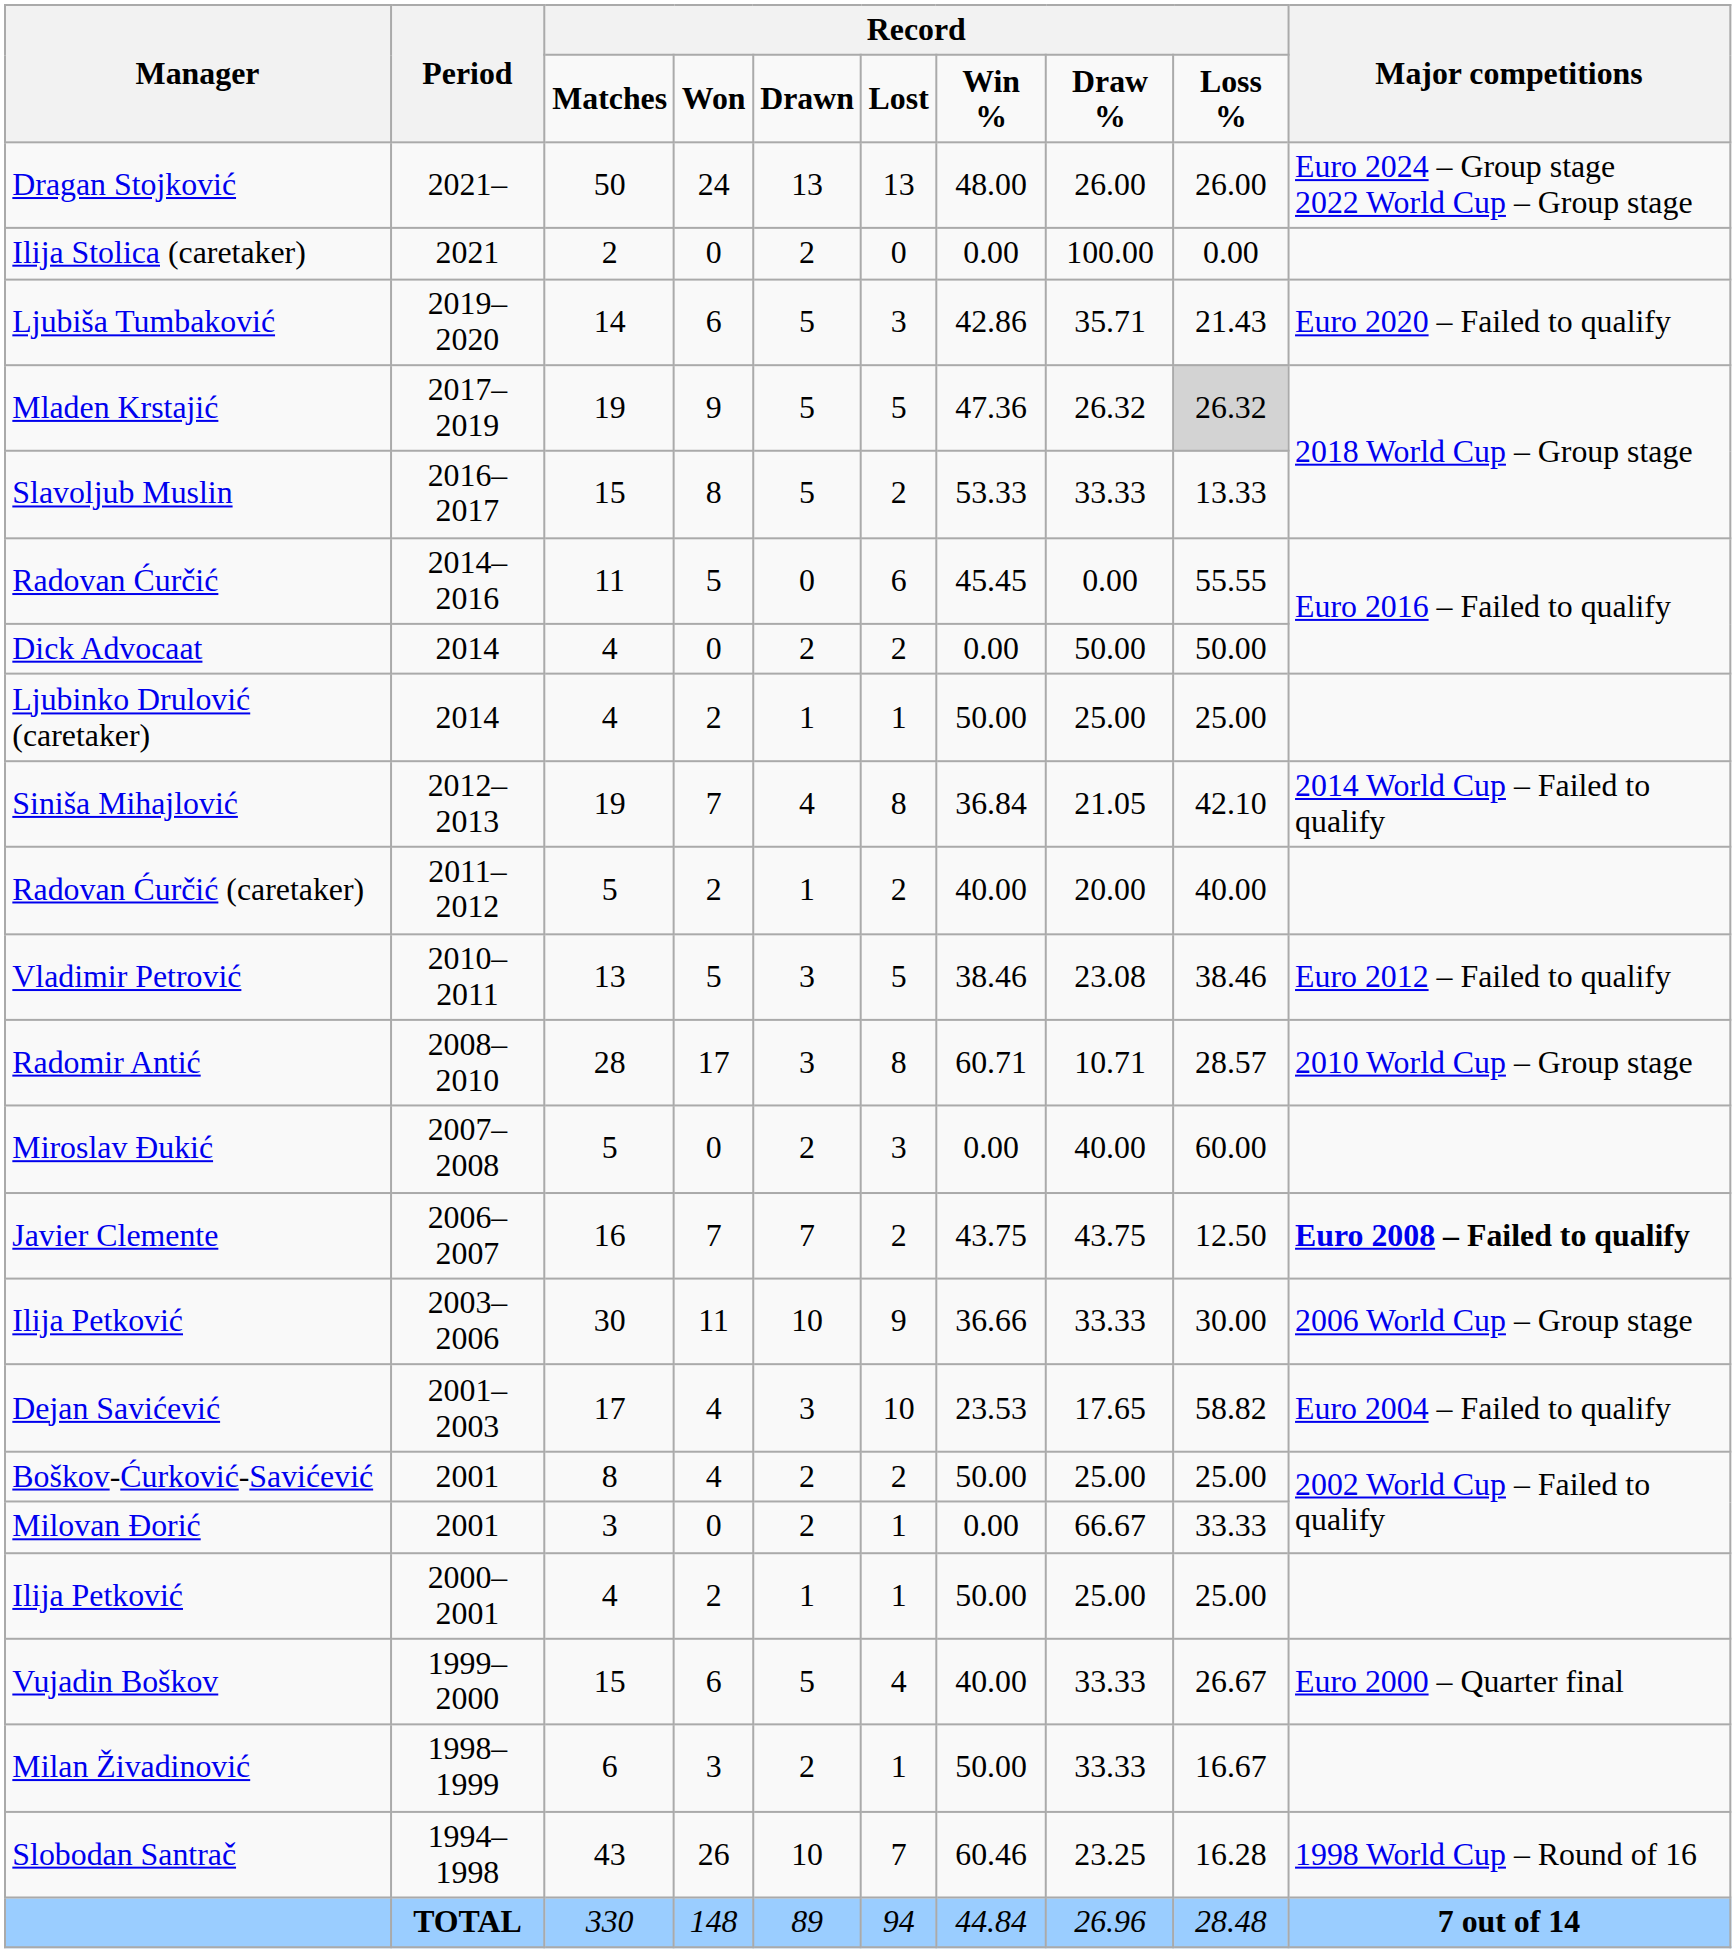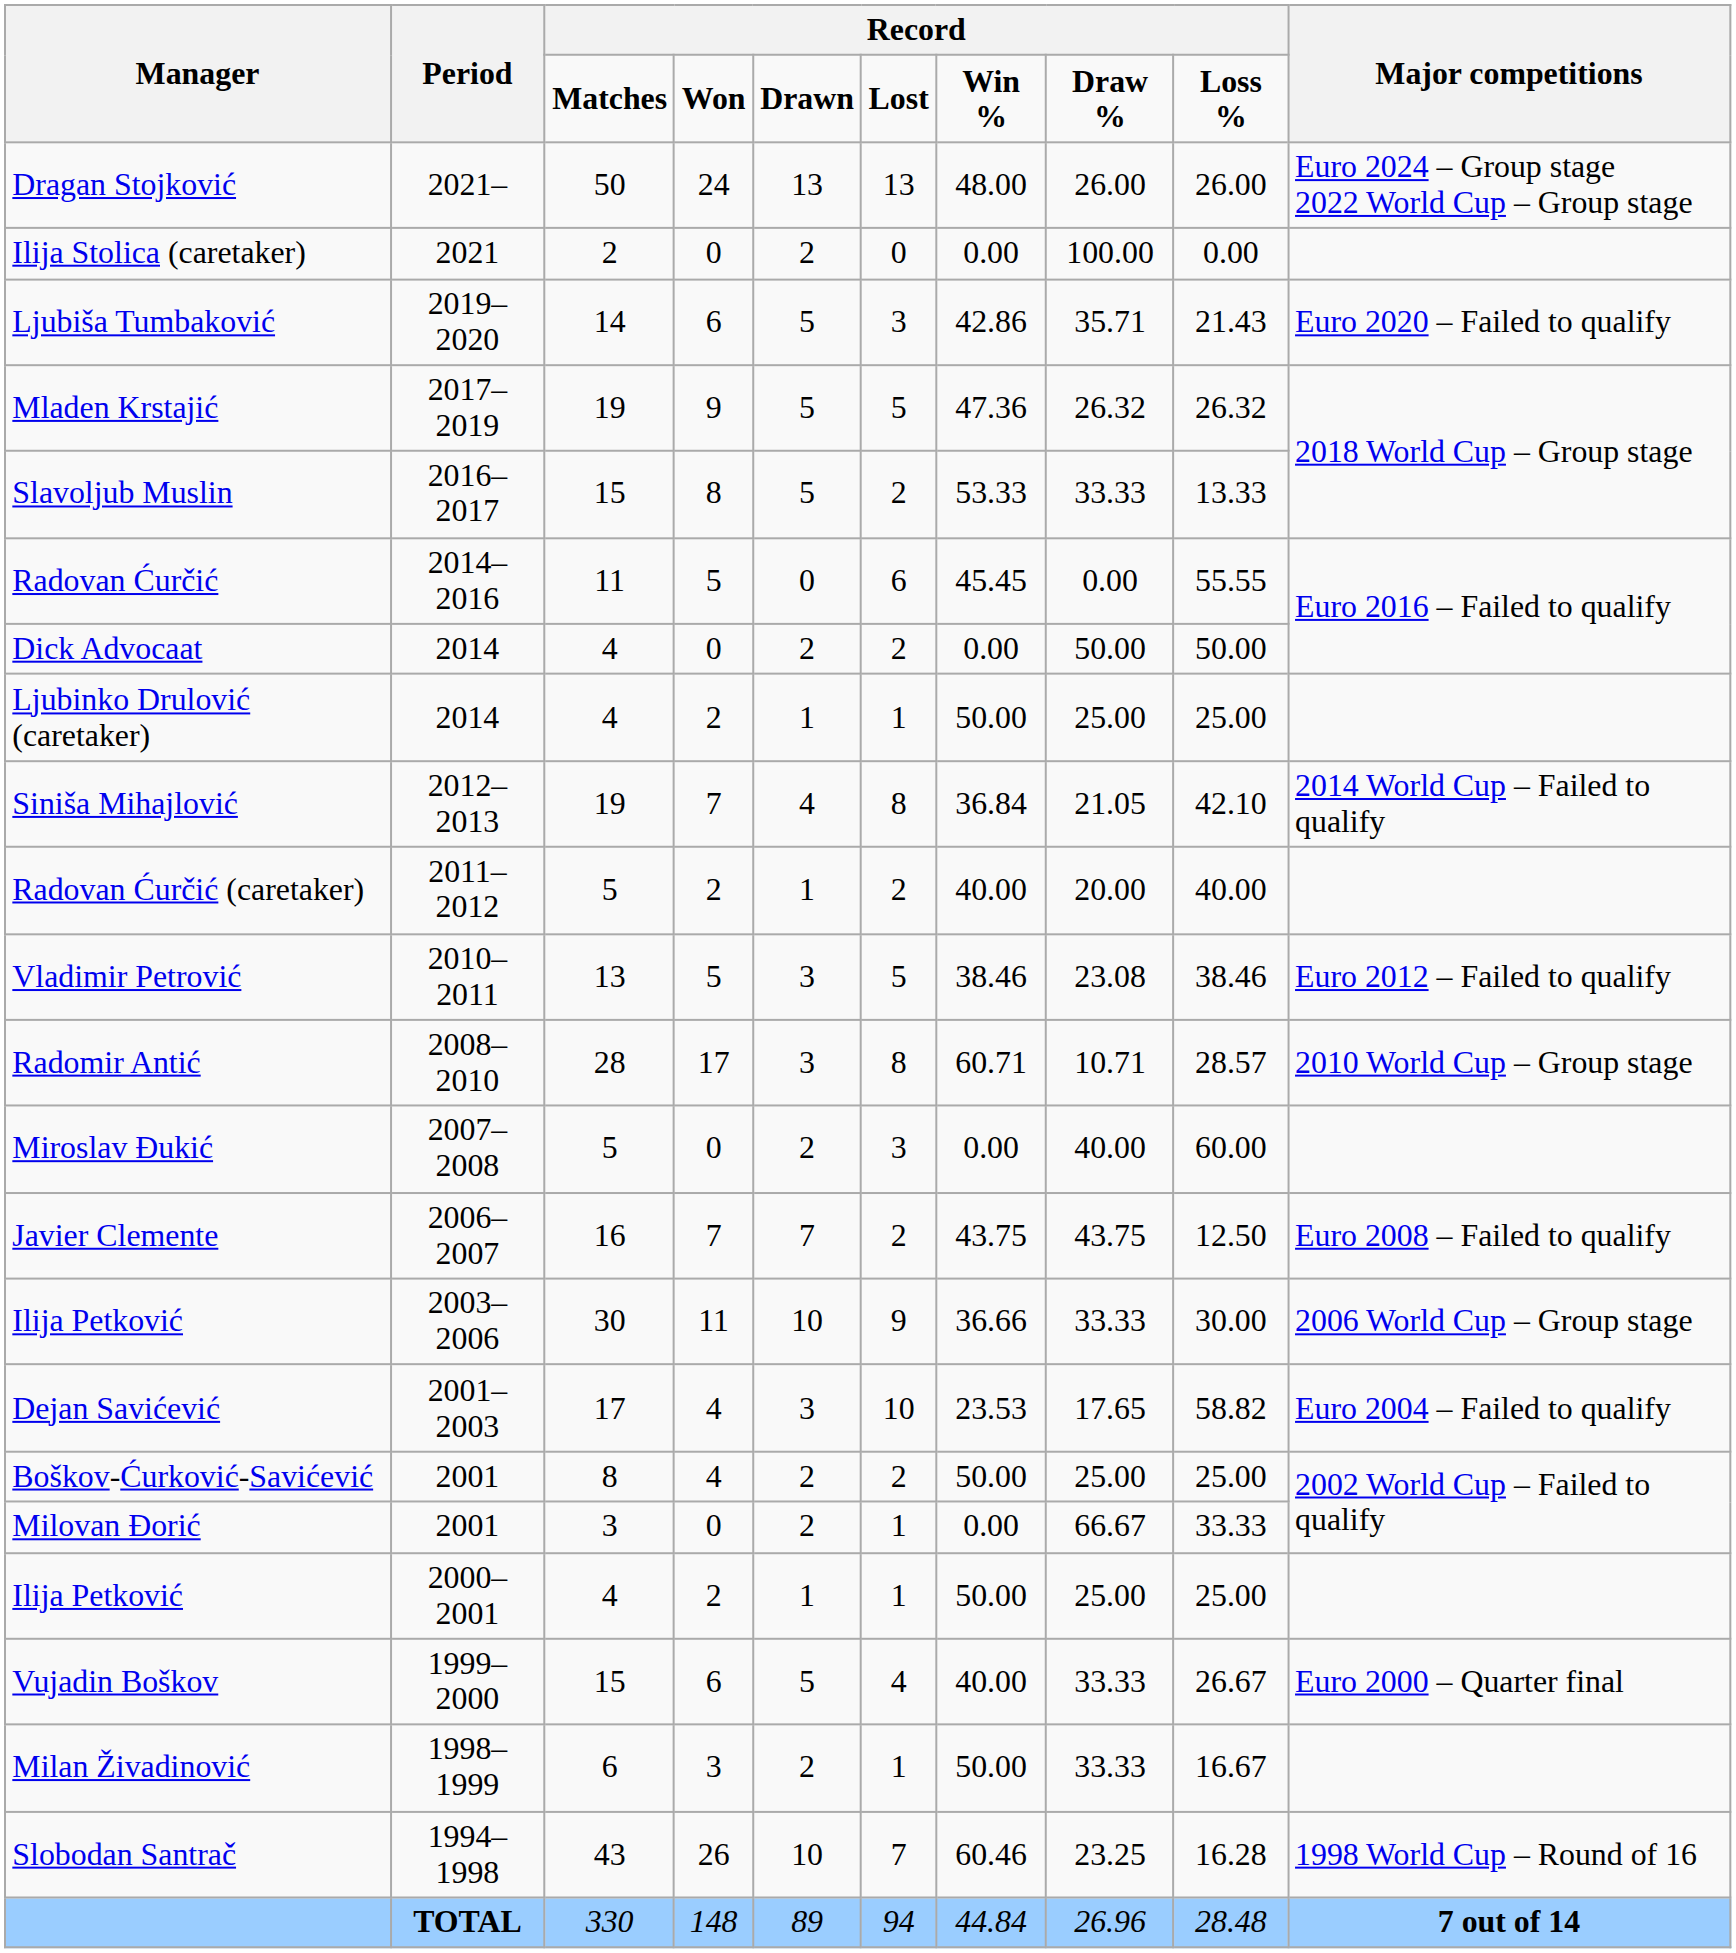(1231, 407) lightgrey background -> (1231, 407) no background
(1492, 1234) bold -> (1483, 1234) normal
